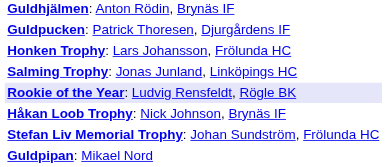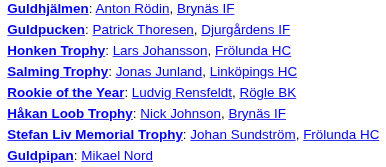(152, 92) lavender background -> (152, 92) no background
